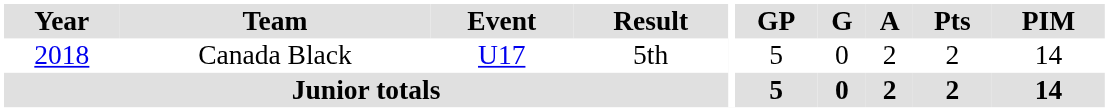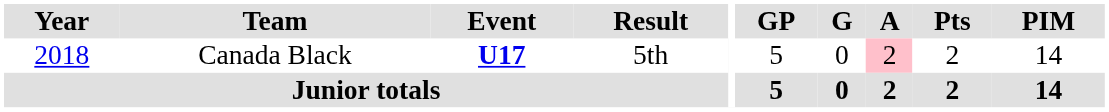(502, 55) normal -> (502, 55) bold
(890, 55) no background -> (890, 55) pink background
